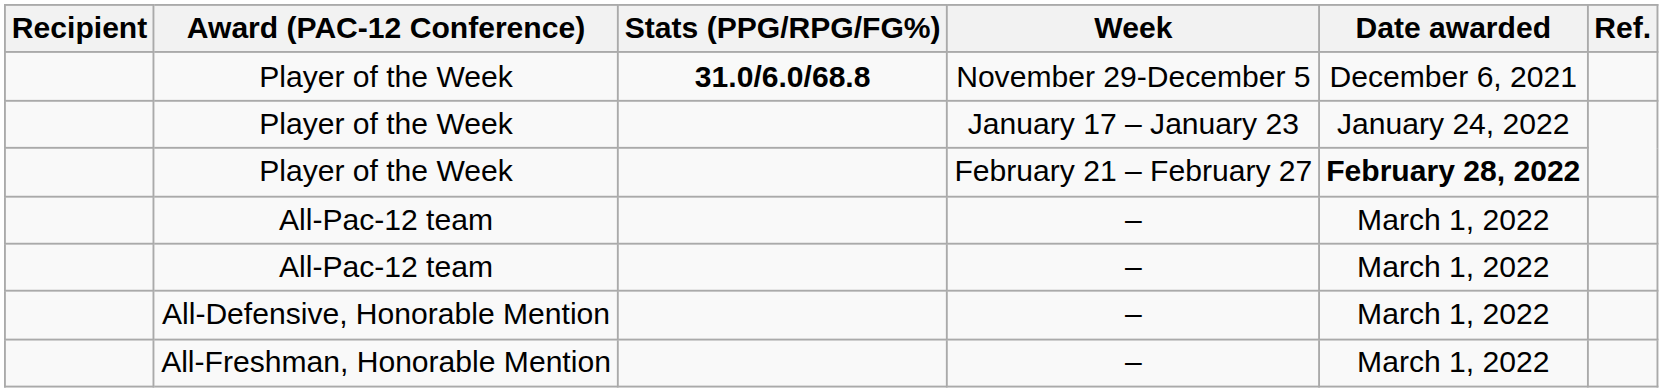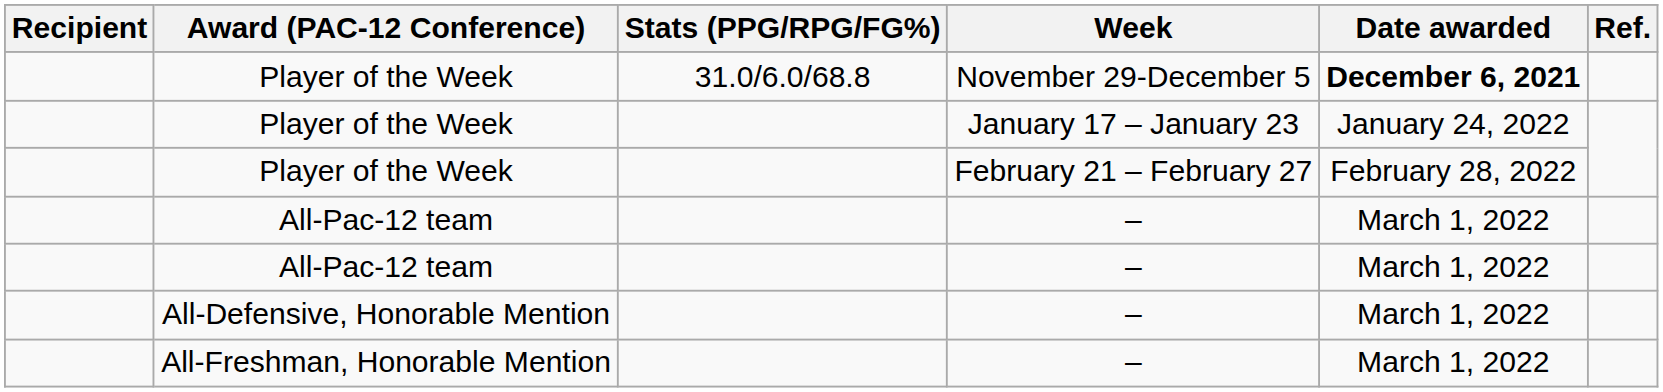(783, 76) bold -> (783, 76) normal
(1453, 76) normal -> (1453, 76) bold
(1453, 171) bold -> (1453, 171) normal
